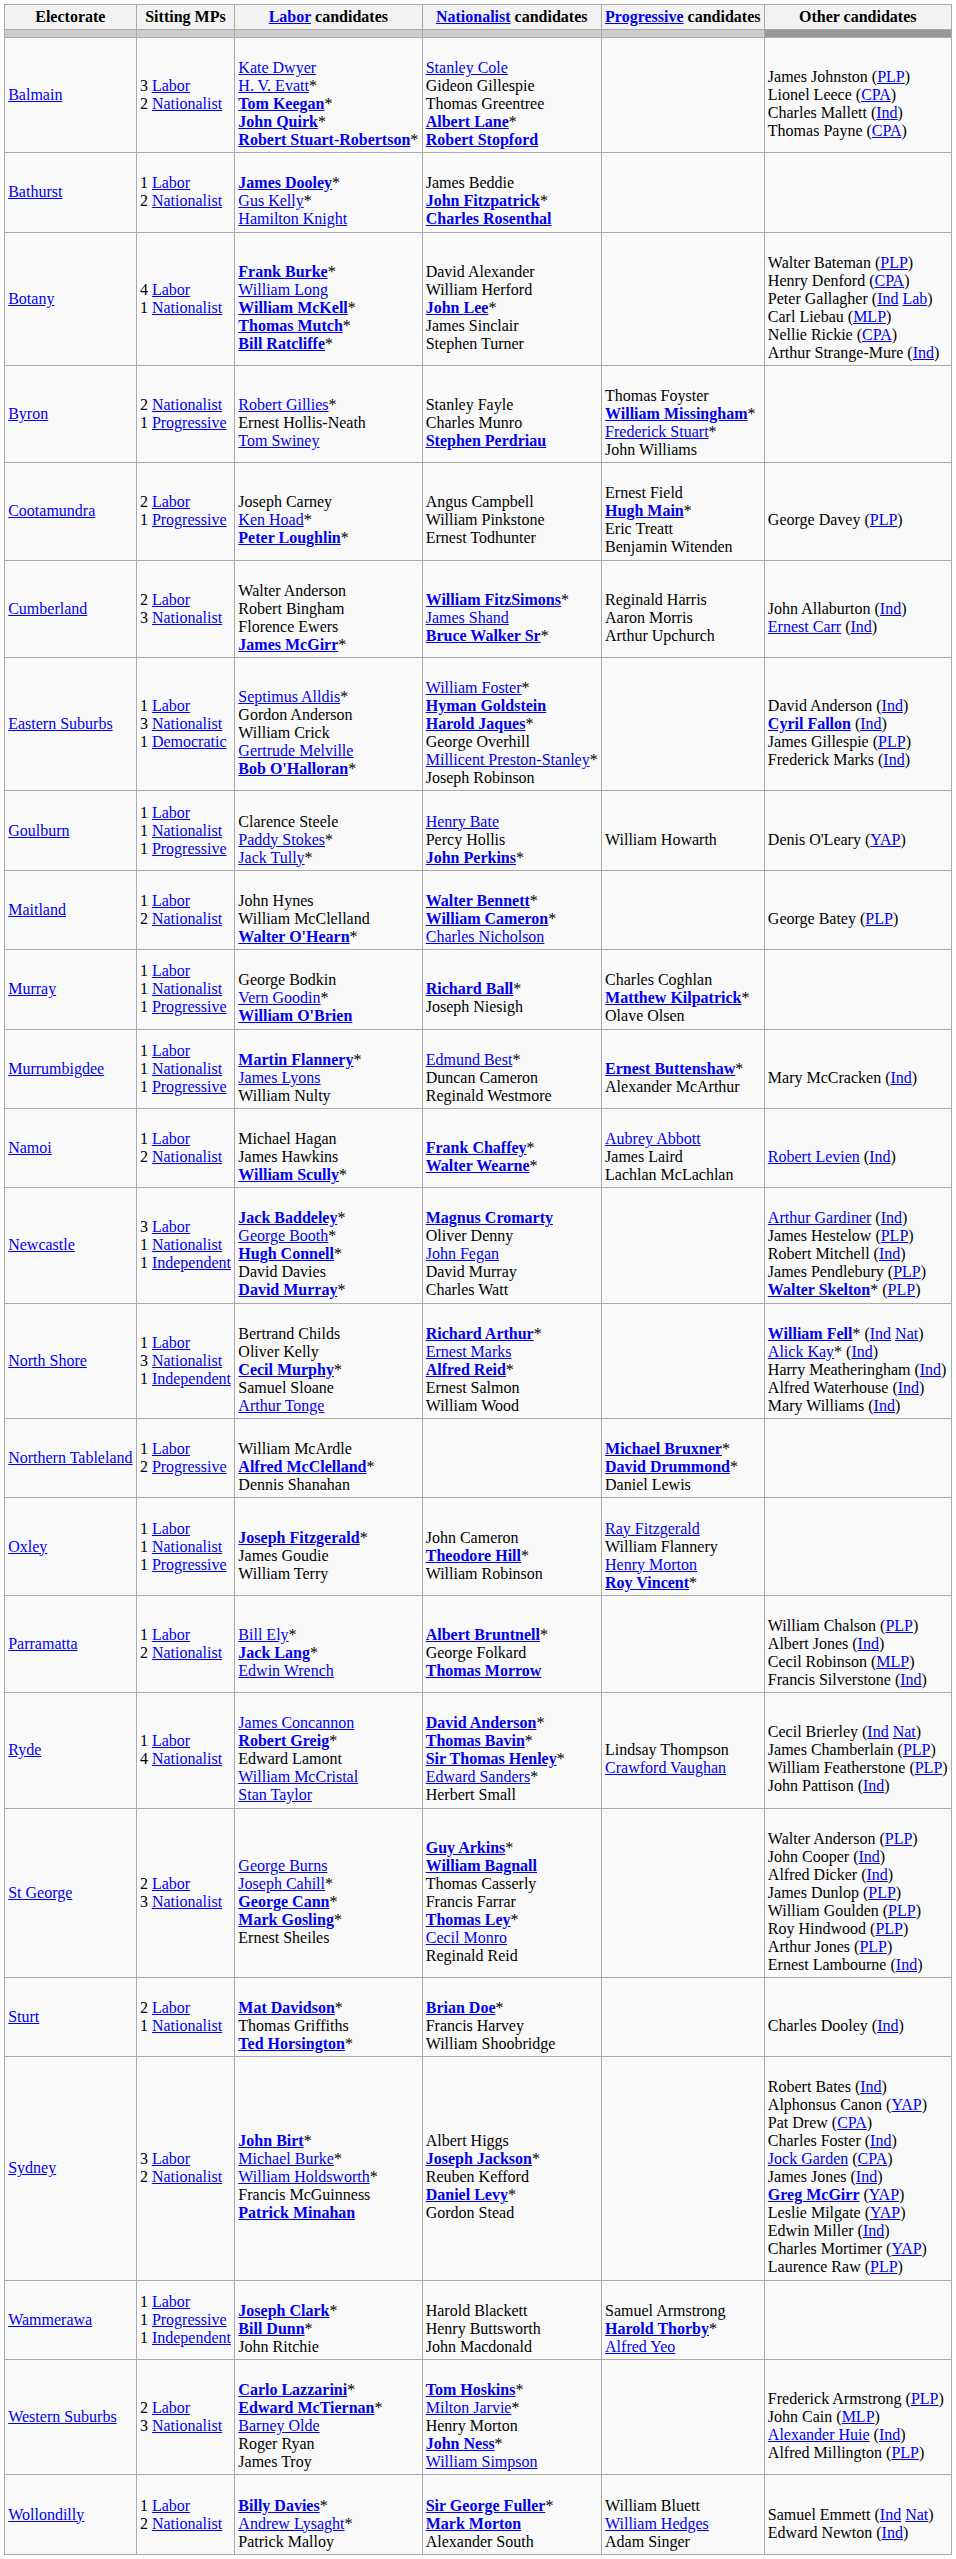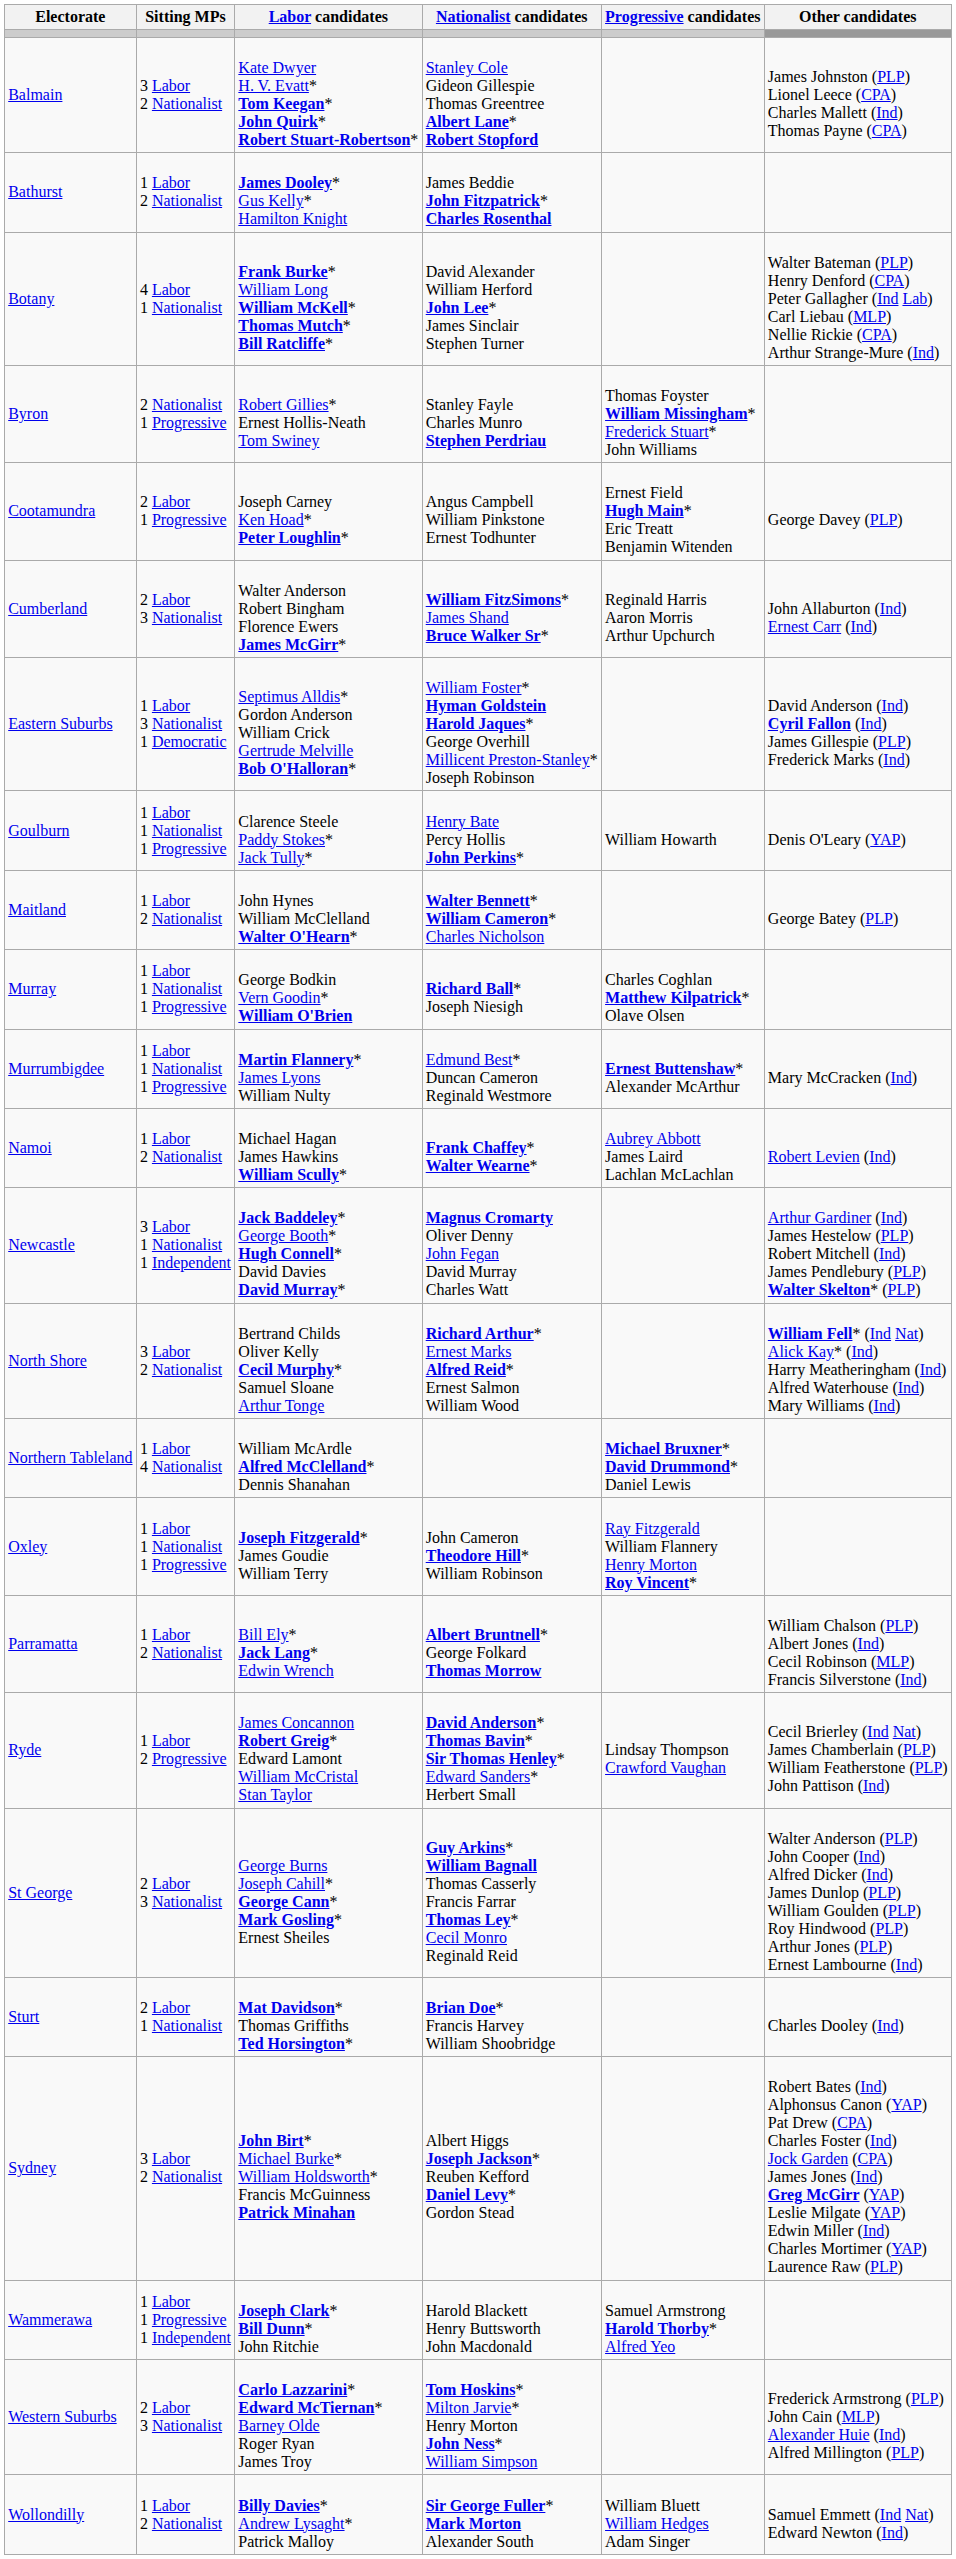(185, 1360) 1 Labor 3 Nationalist 1 Independent -> (181, 1360) 3 Labor 2 Nationalist
(183, 1458) 1 Labor 2 Progressive -> (181, 1458) 1 Labor 4 Nationalist
(181, 1750) 1 Labor 4 Nationalist -> (183, 1750) 1 Labor 2 Progressive
